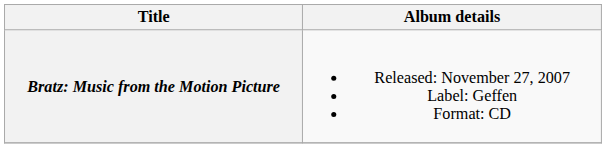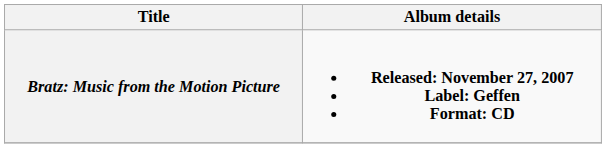(452, 95) normal -> (452, 95) bold
